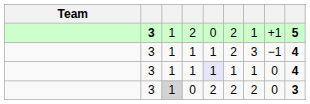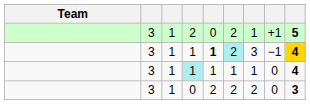(151, 33) bold -> (151, 33) normal
(213, 52) normal -> (213, 52) bold
(234, 52) no background -> (234, 52) paleturquoise background
(295, 52) no background -> (295, 52) gold background
(192, 71) no background -> (192, 71) paleturquoise background
(213, 71) lavender background -> (213, 71) no background
(172, 90) lightgrey background -> (172, 90) no background
